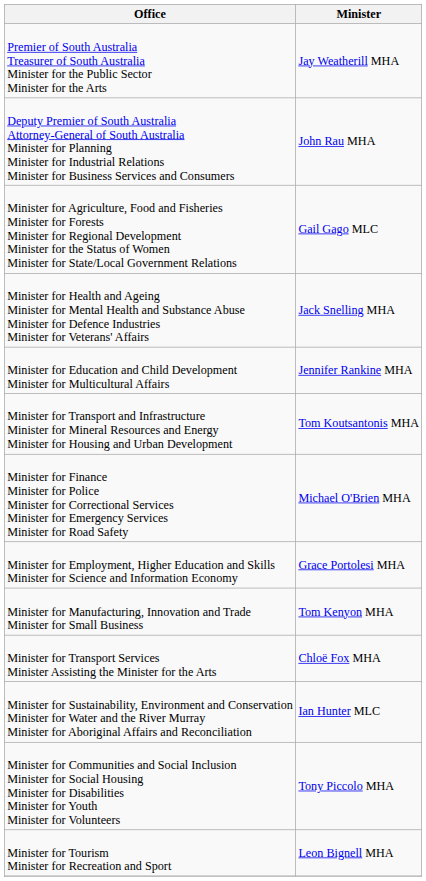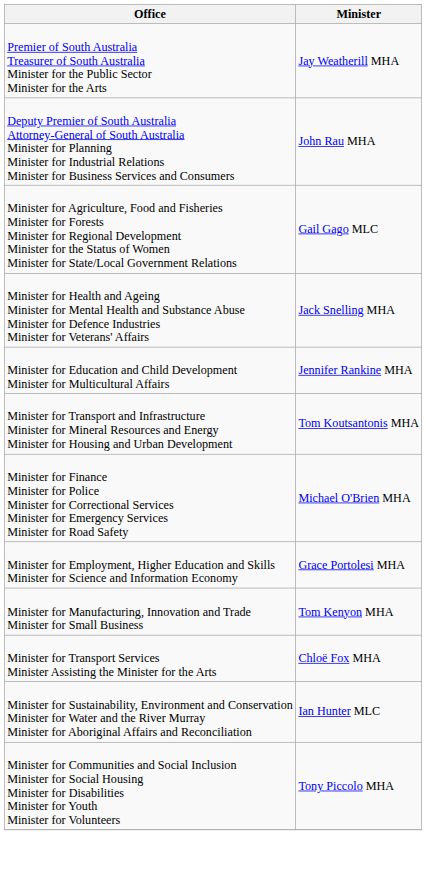- row: (89, 859)
